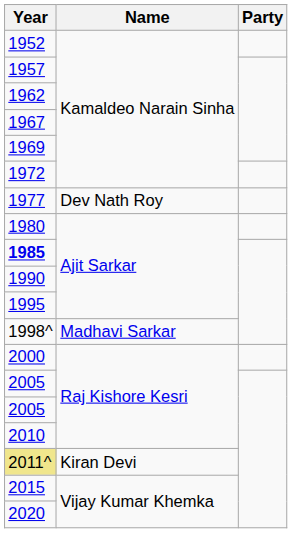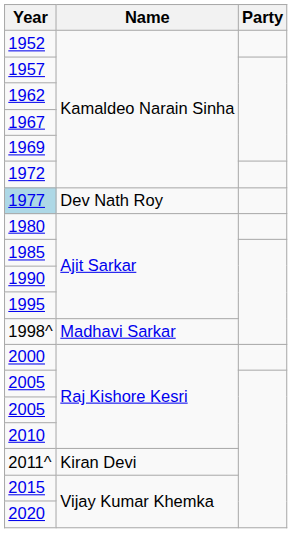(27, 200) no background -> (27, 200) lightblue background
(27, 252) bold -> (27, 252) normal
(30, 461) khaki background -> (30, 461) no background
